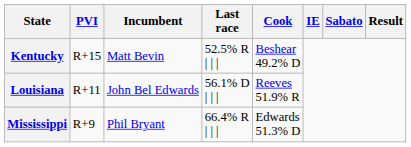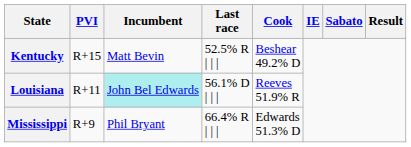(153, 90) no background -> (153, 90) paleturquoise background
